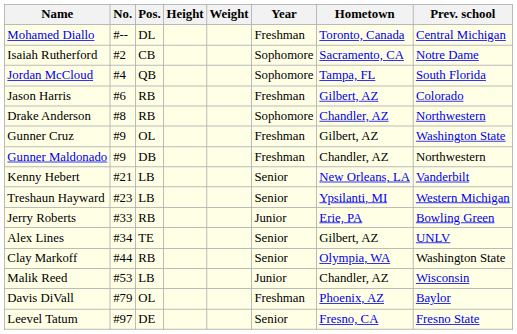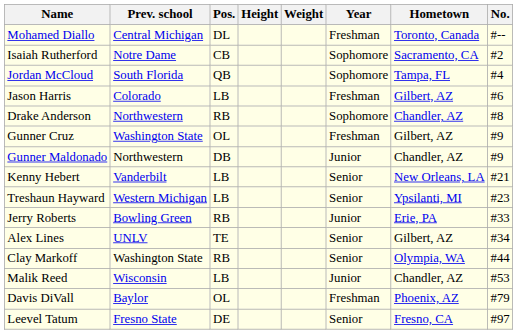columns swapped: (123, 14) <-> (463, 14)
(147, 95) RB -> (221, 95) LB
(280, 156) Freshman -> (345, 156) Junior
